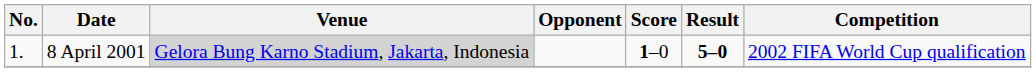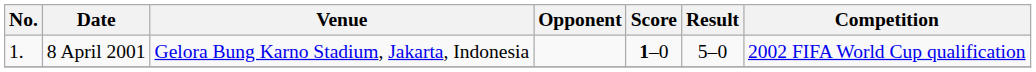(342, 50) lightgrey background -> (342, 50) no background
(712, 50) bold -> (712, 50) normal
